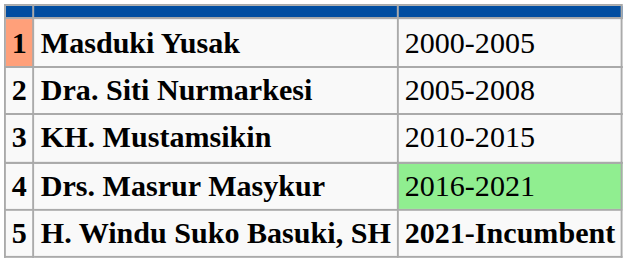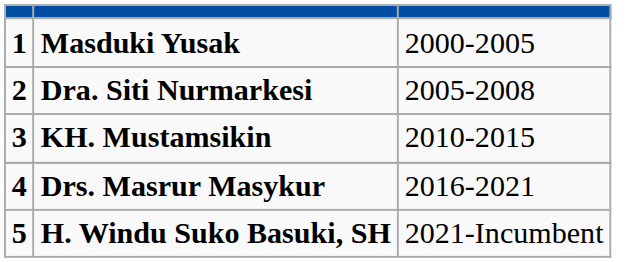(19, 42) lightsalmon background -> (19, 42) no background
(470, 185) lightgreen background -> (470, 185) no background
(510, 233) bold -> (504, 233) normal
